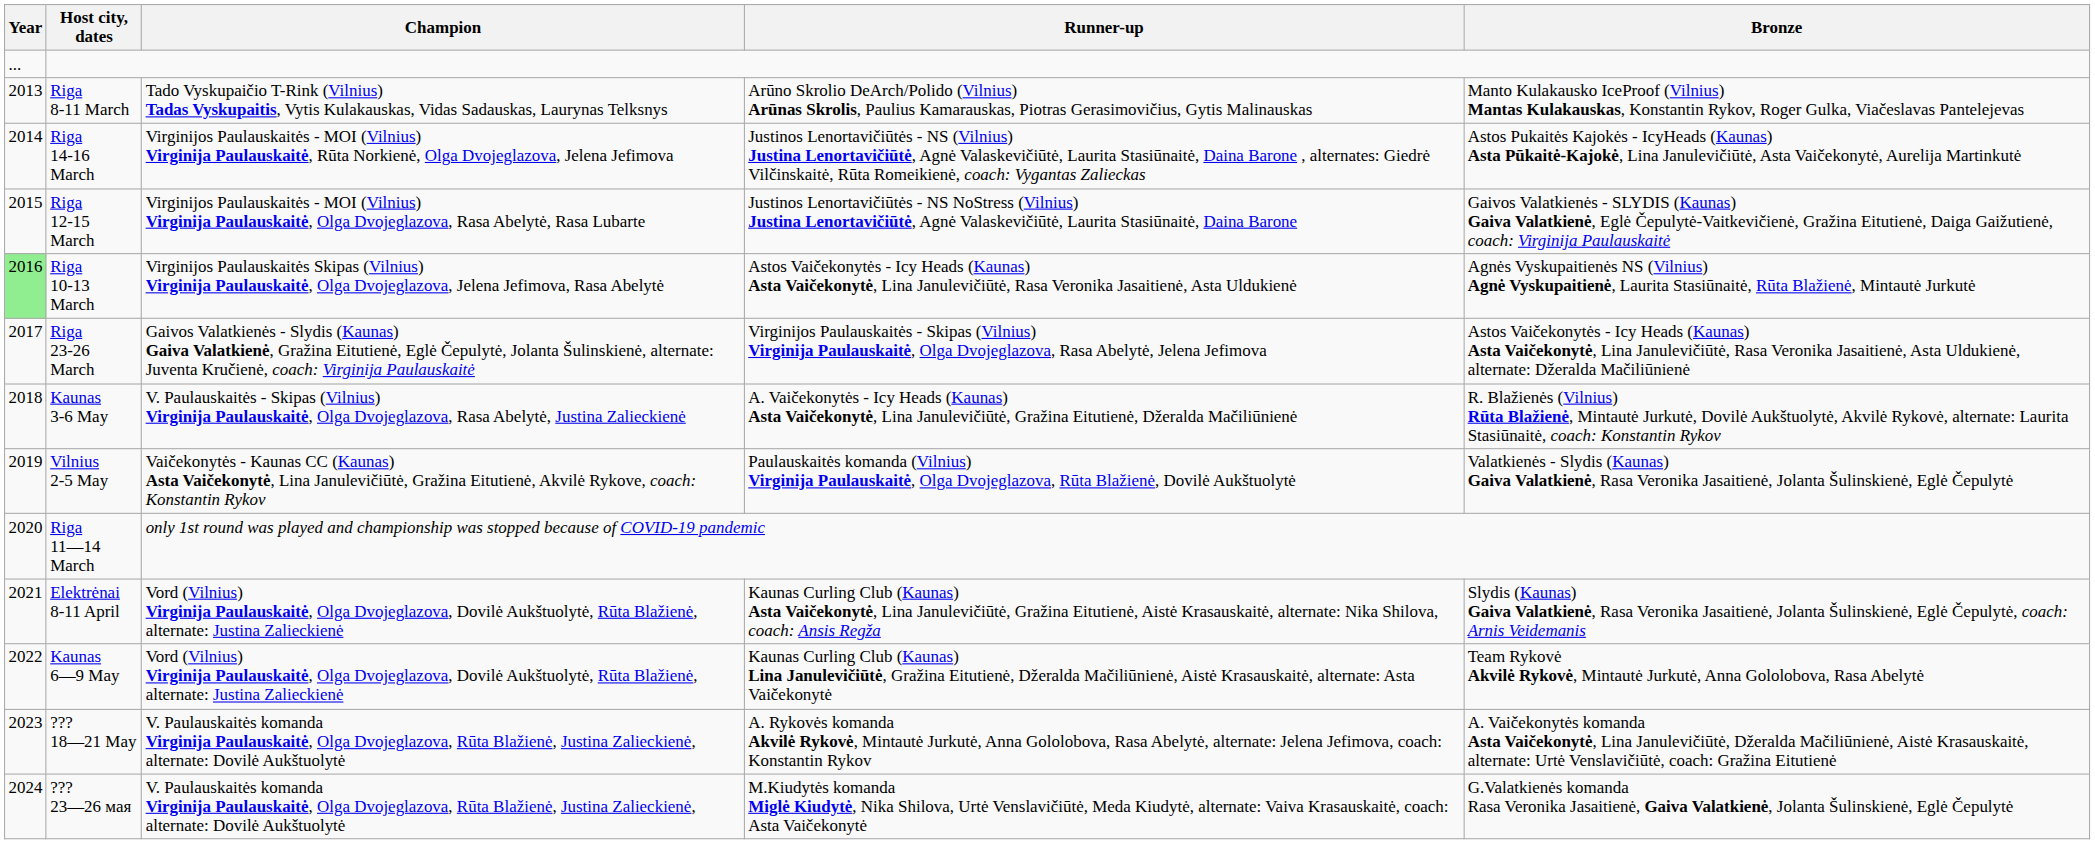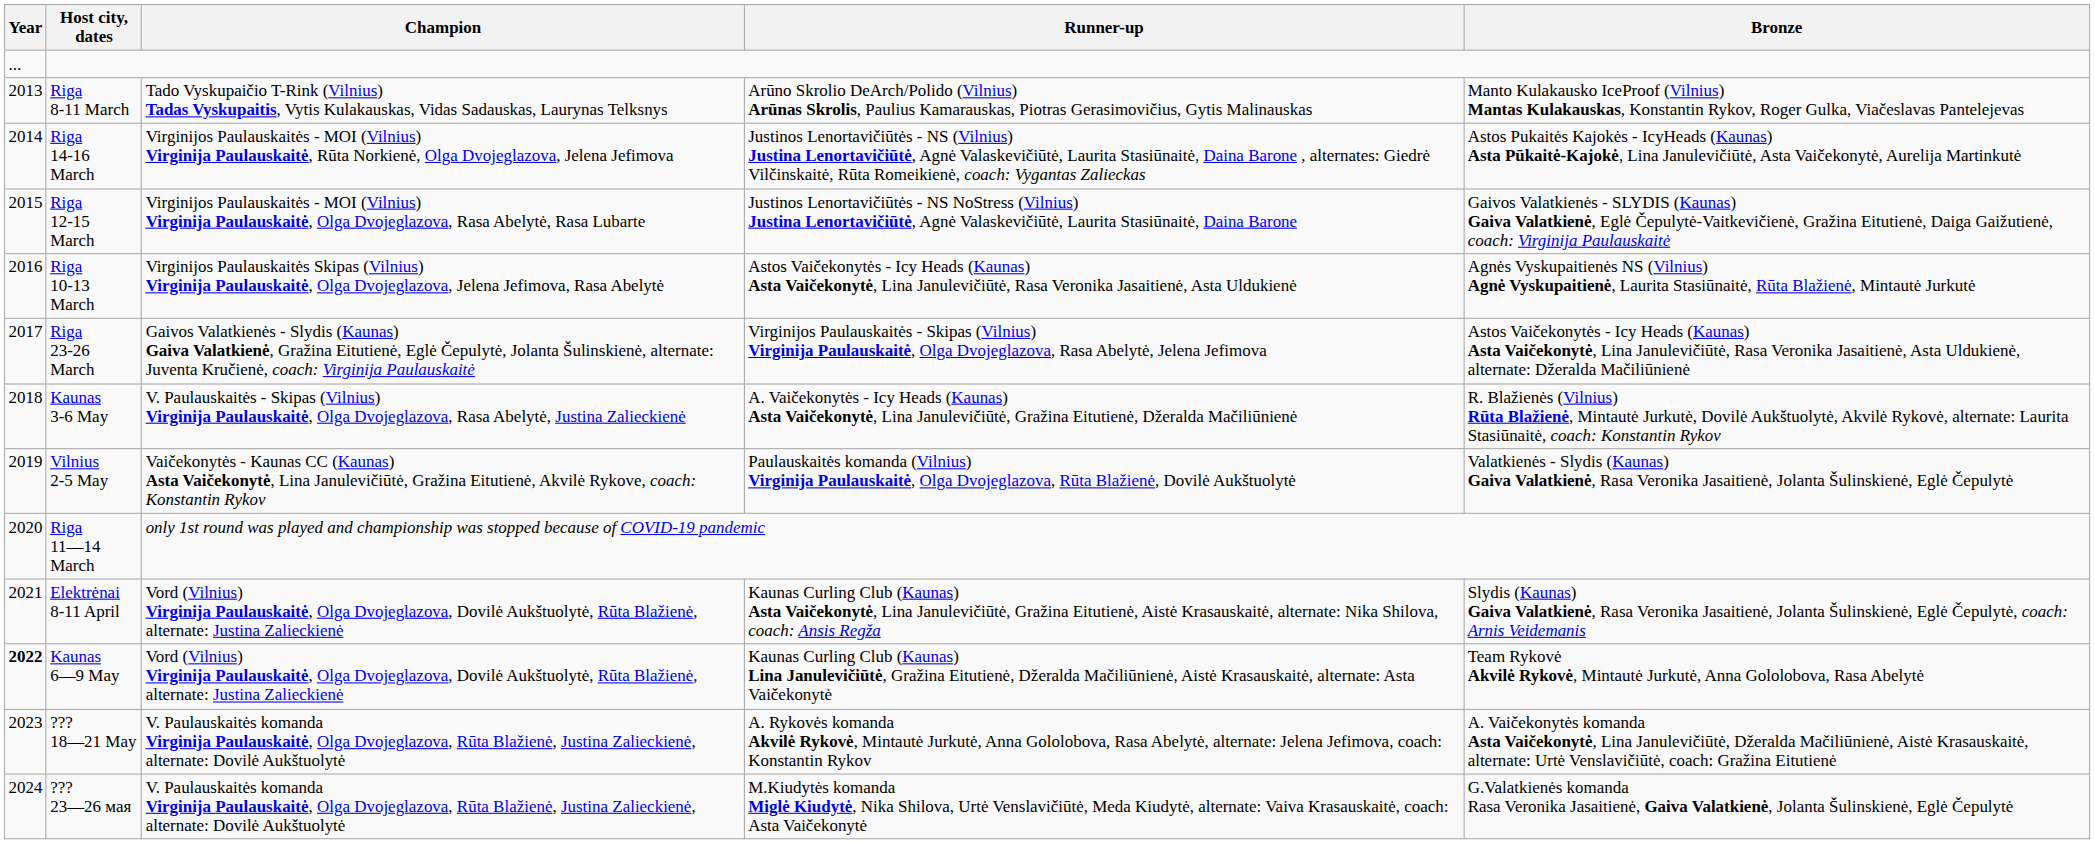(25, 266) lightgreen background -> (25, 266) no background
(25, 657) normal -> (25, 657) bold
